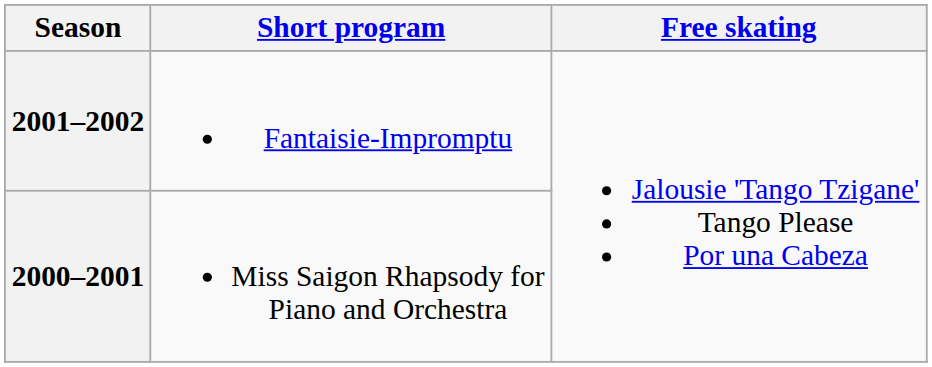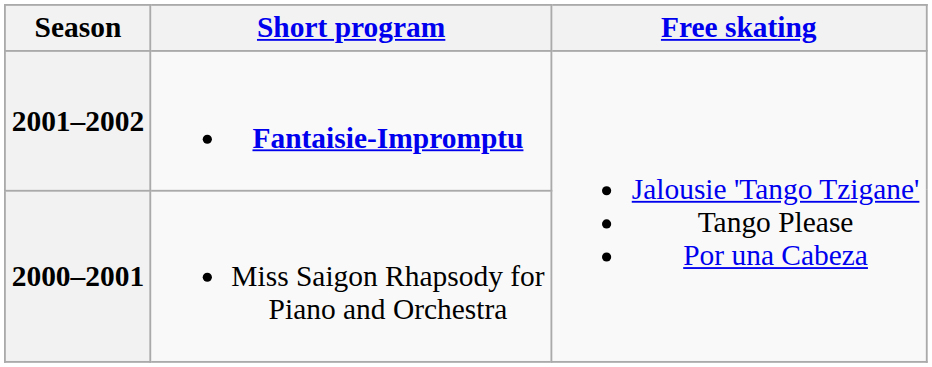(351, 138) normal -> (351, 138) bold
